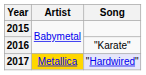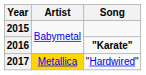(112, 45) normal -> (112, 45) bold
(112, 61) lavender background -> (112, 61) no background
